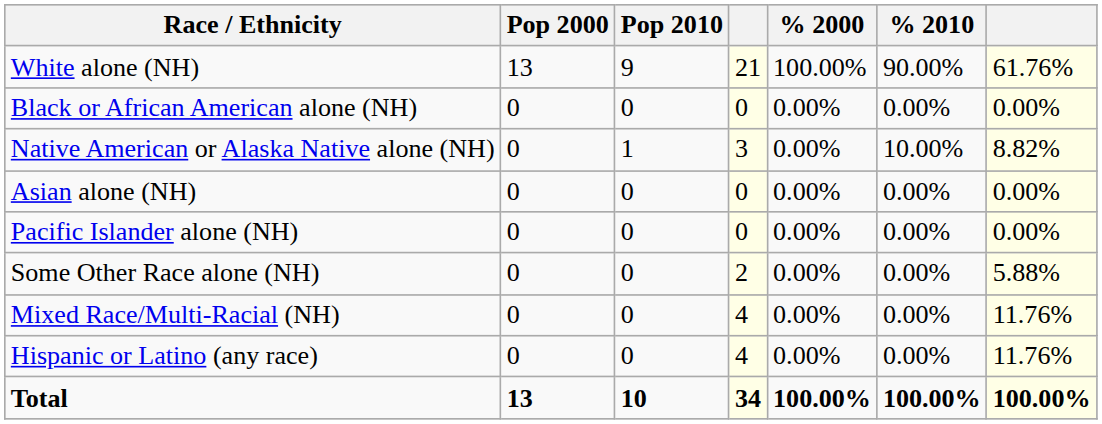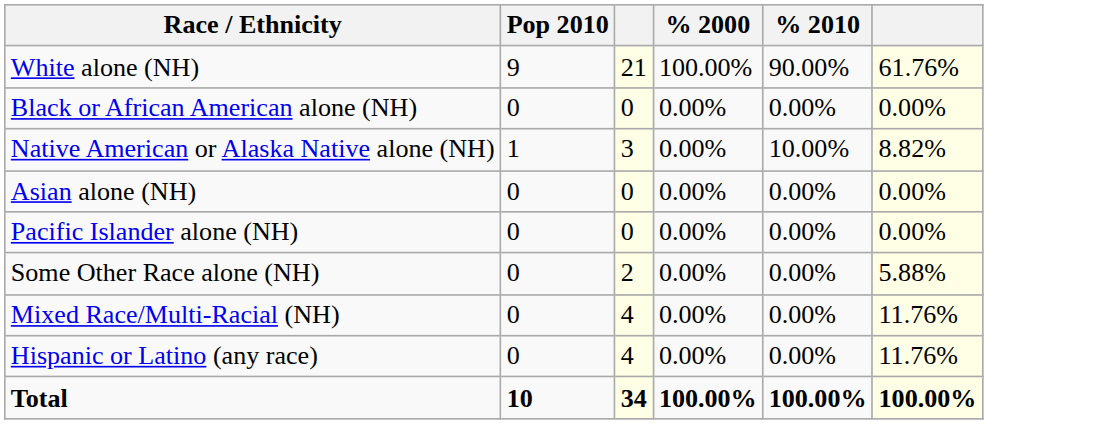- column: (558, 25)
